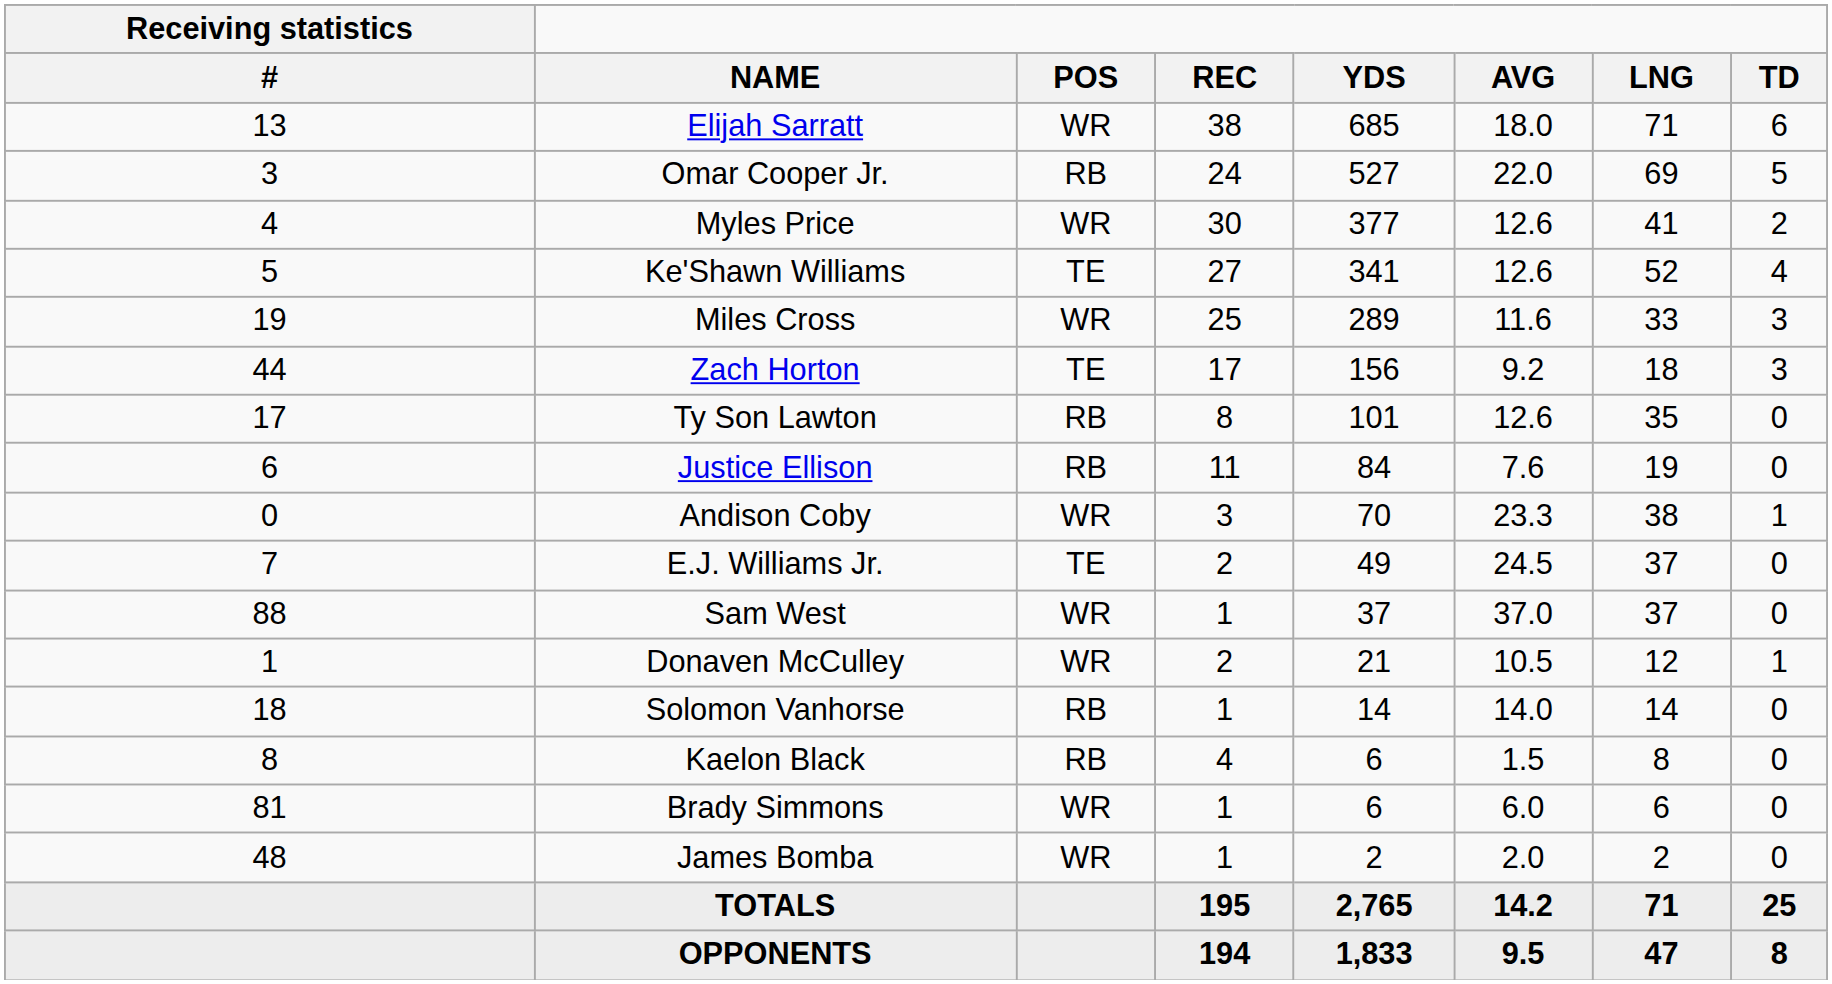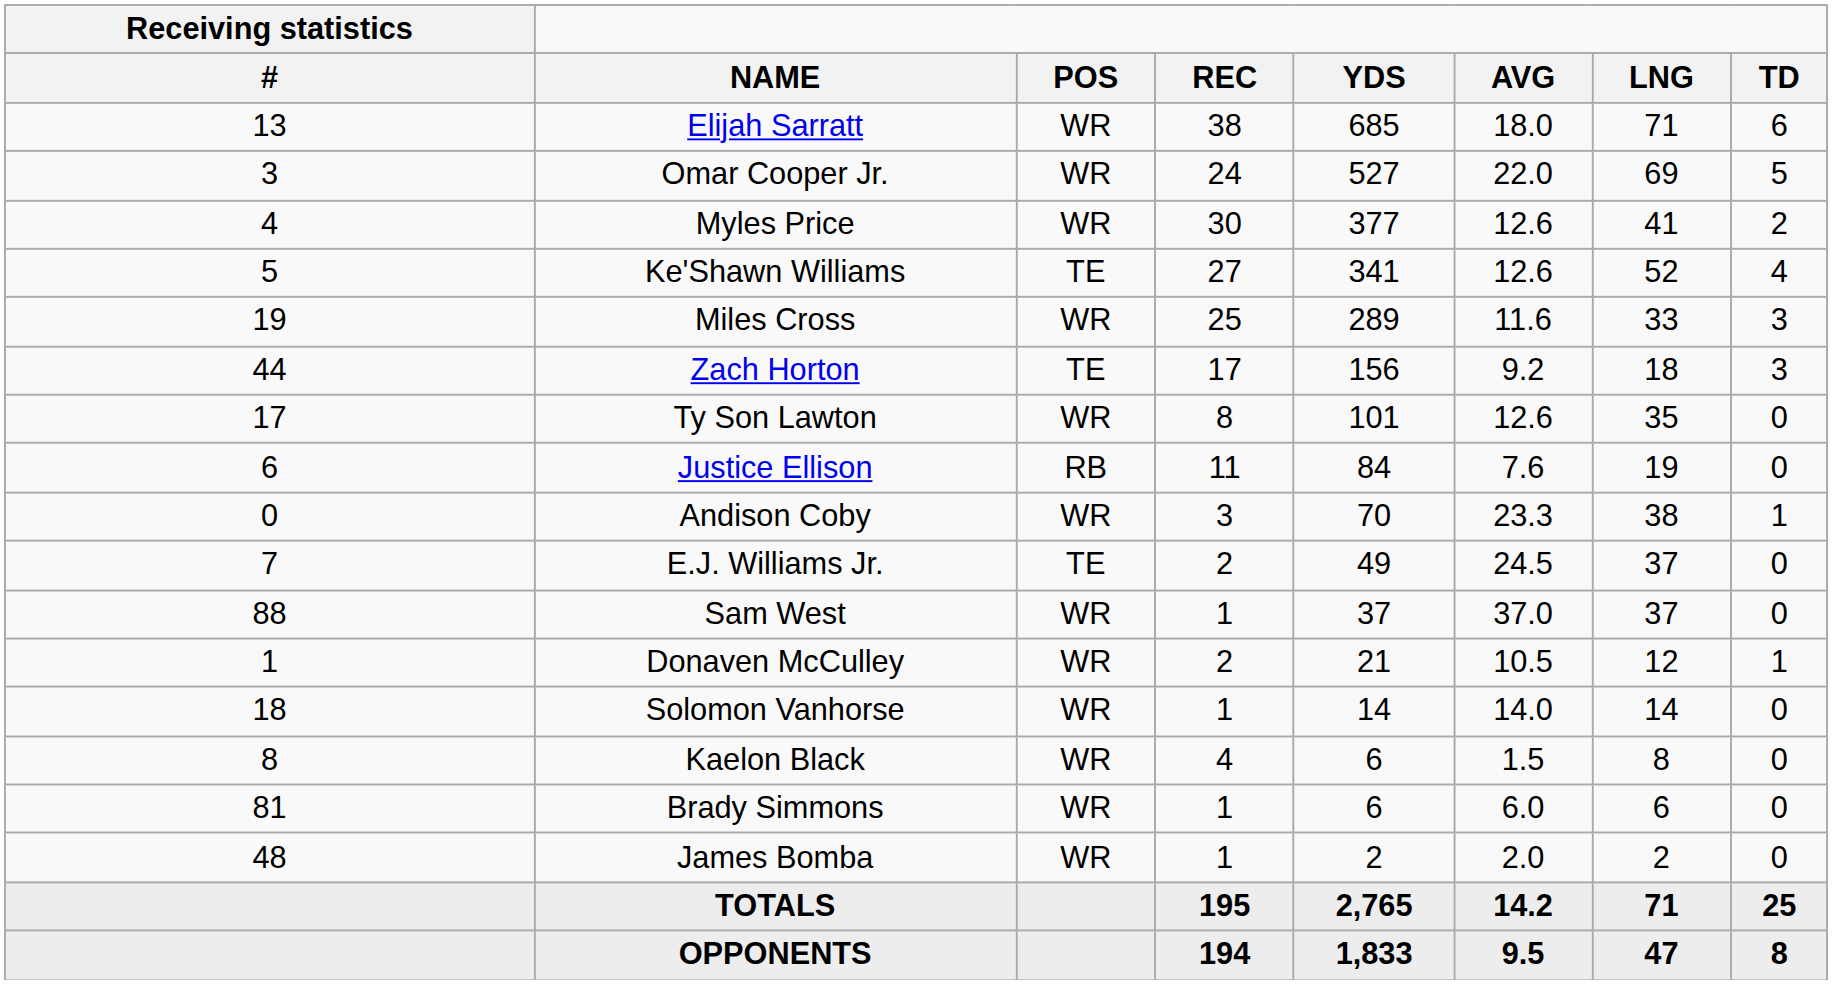(1086, 175) RB -> (1086, 175) WR
(1086, 418) RB -> (1086, 418) WR
(1086, 710) RB -> (1086, 710) WR
(1086, 759) RB -> (1086, 759) WR
